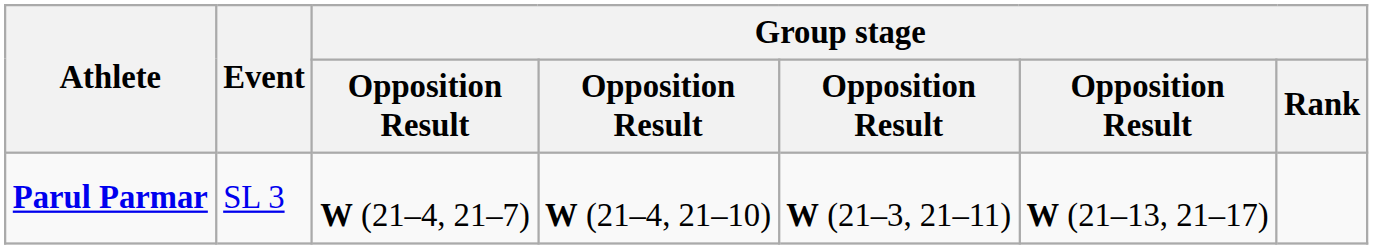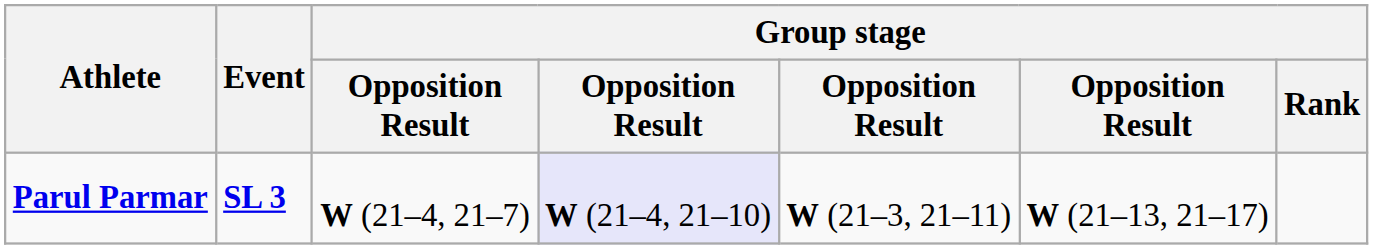(254, 197) normal -> (254, 197) bold
(658, 216) no background -> (658, 216) lavender background
